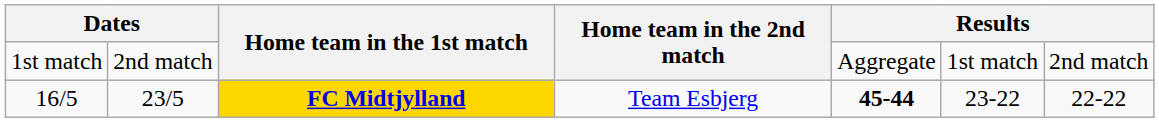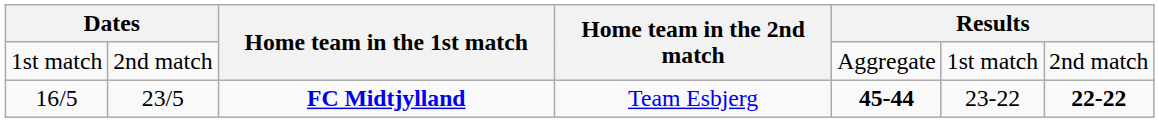(386, 98) gold background -> (386, 98) no background
(1099, 98) normal -> (1099, 98) bold
